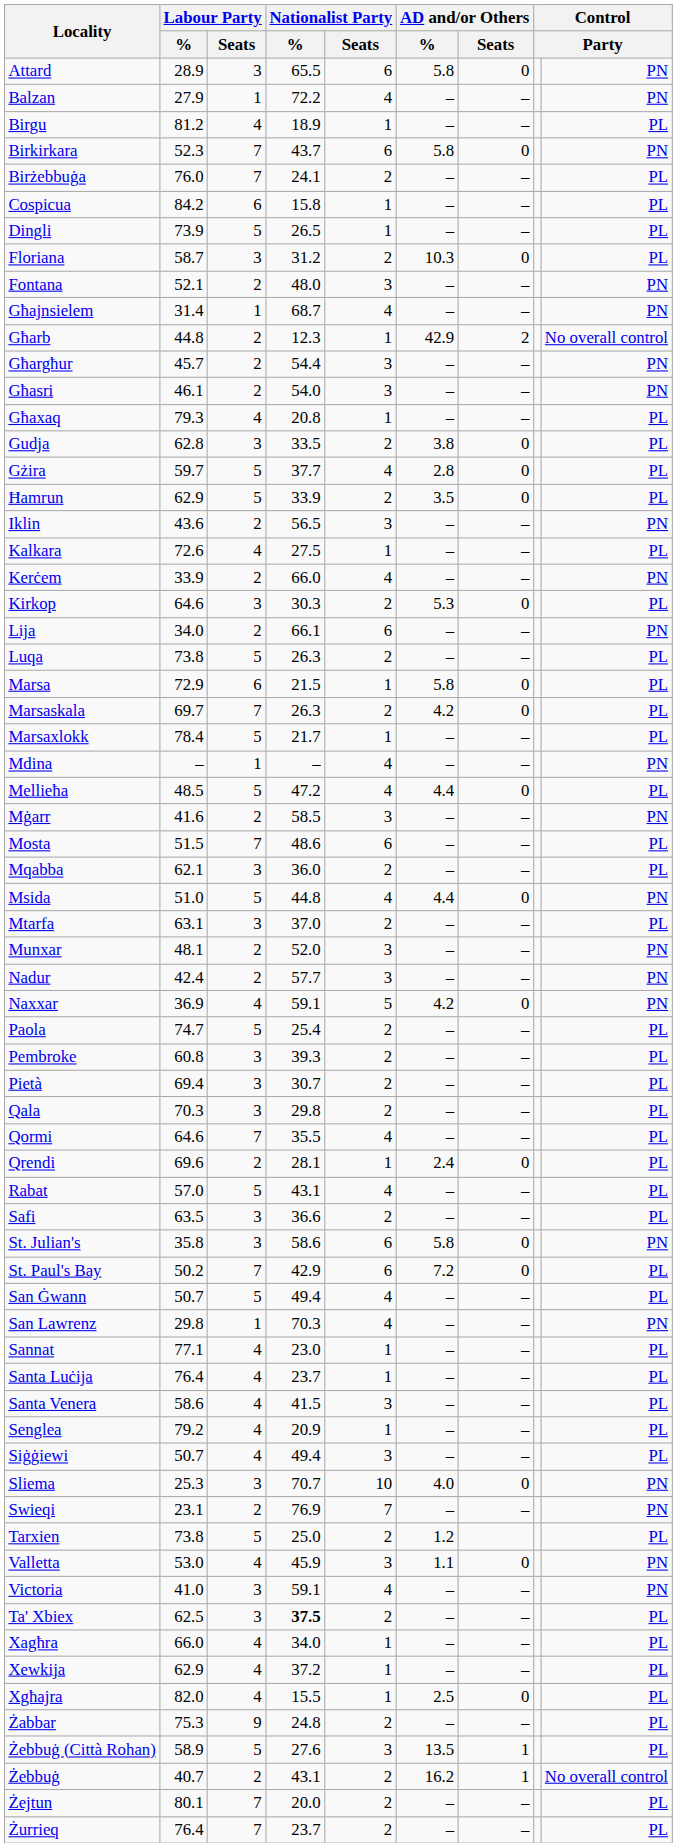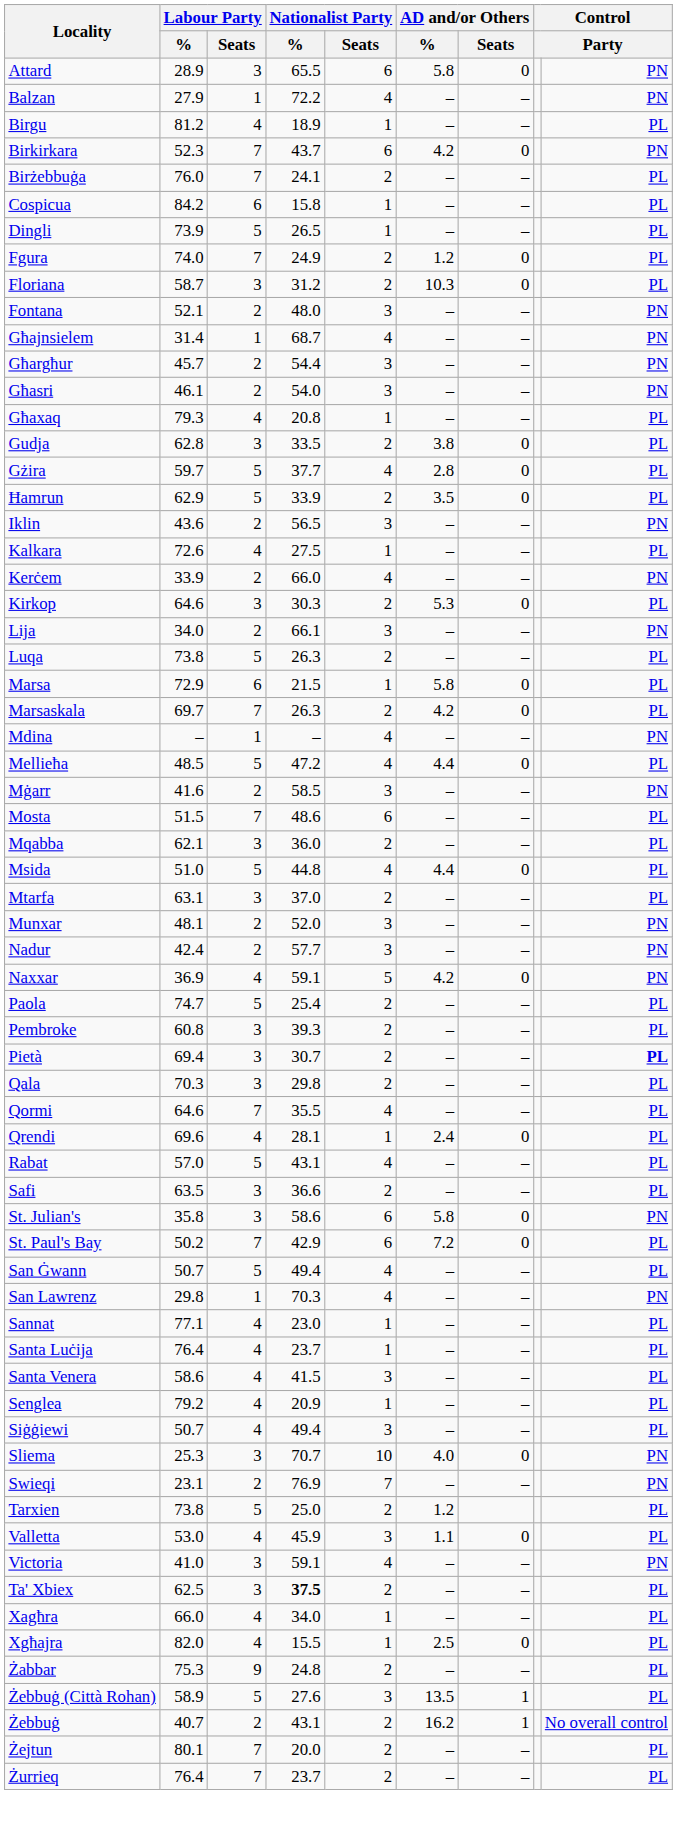(444, 151) 5.8 -> (444, 151) 4.2
+ row: (28, 257)
- row: (29, 337)
(388, 630) 6 -> (388, 630) 3
- row: (49, 737)
(657, 897) PN -> (658, 870) PL
(658, 1083) normal -> (657, 1056) bold
(258, 1163) 2 -> (258, 1136) 4
(657, 1563) PN -> (658, 1536) PL
- row: (37, 1669)
